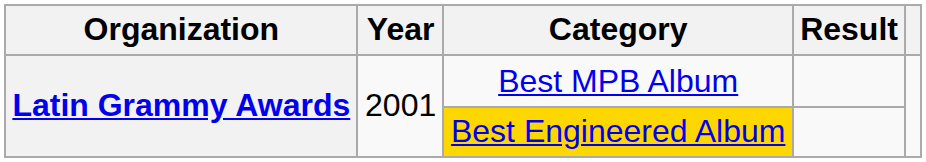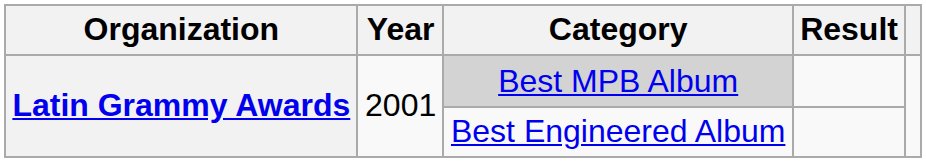(618, 80) no background -> (618, 80) lightgrey background
(618, 131) gold background -> (618, 131) no background
